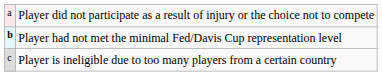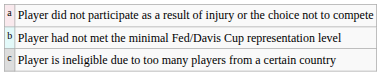(10, 37) bold -> (10, 35) normal
